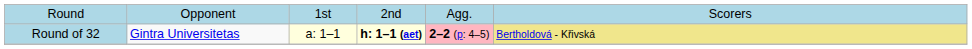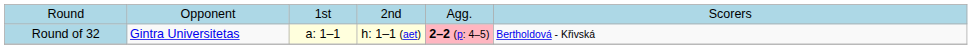(391, 34) bold -> (391, 34) normal
(546, 34) khaki background -> (546, 34) no background
